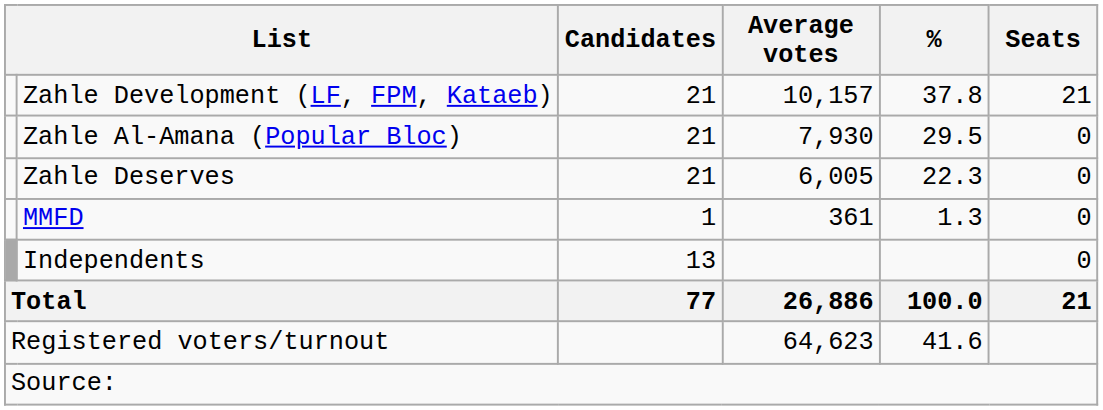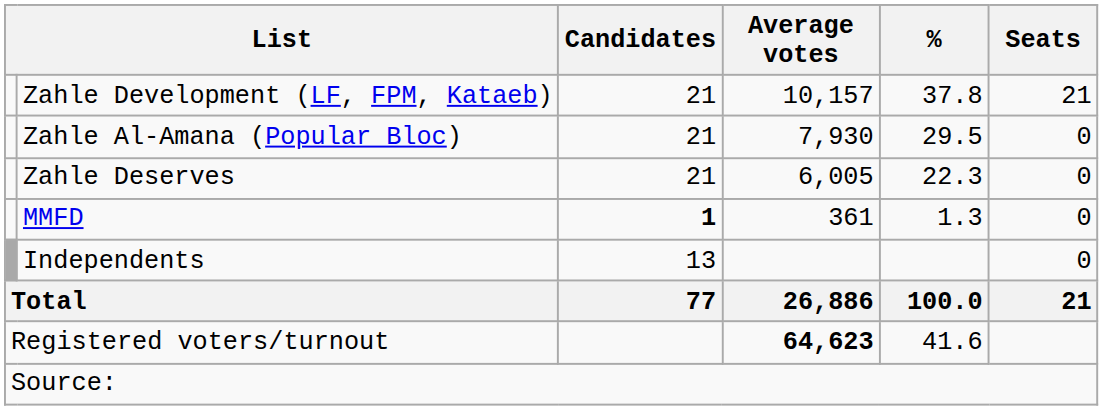(709, 219) normal -> (709, 219) bold
(828, 342) normal -> (828, 342) bold
